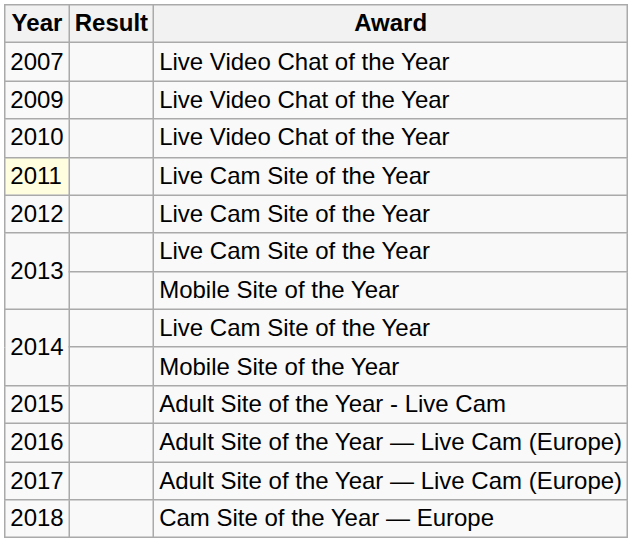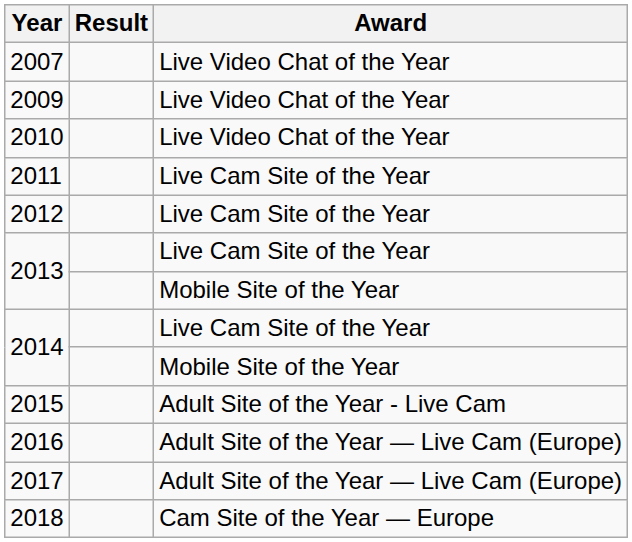(36, 175) lightyellow background -> (36, 175) no background
